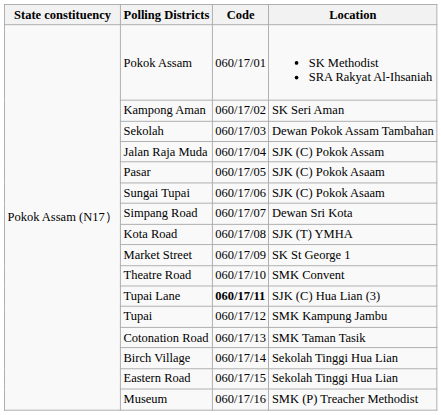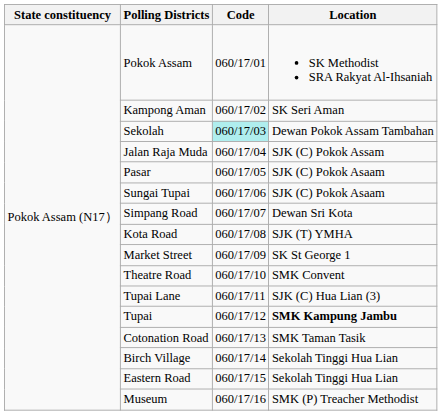(241, 130) no background -> (241, 130) paleturquoise background
(240, 295) bold -> (240, 295) normal
(330, 316) normal -> (334, 316) bold
